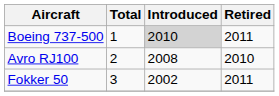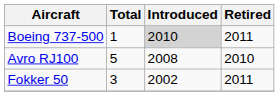(114, 58) 2 -> (114, 58) 5
